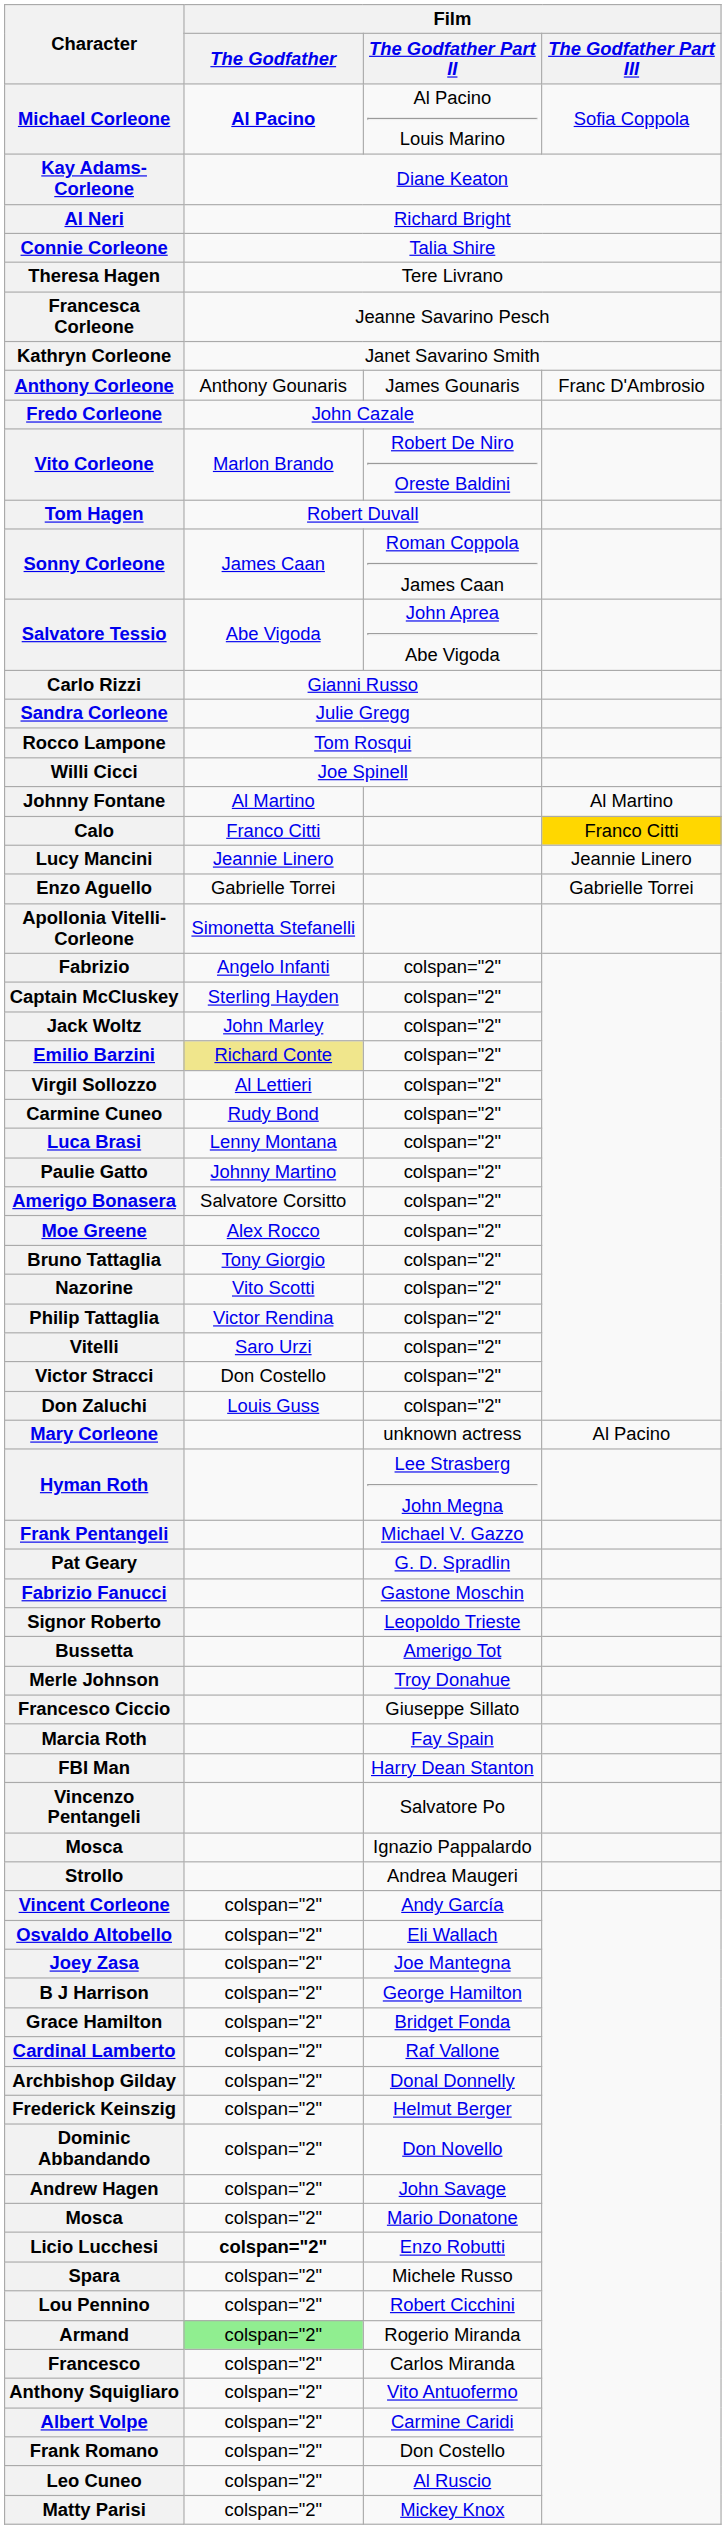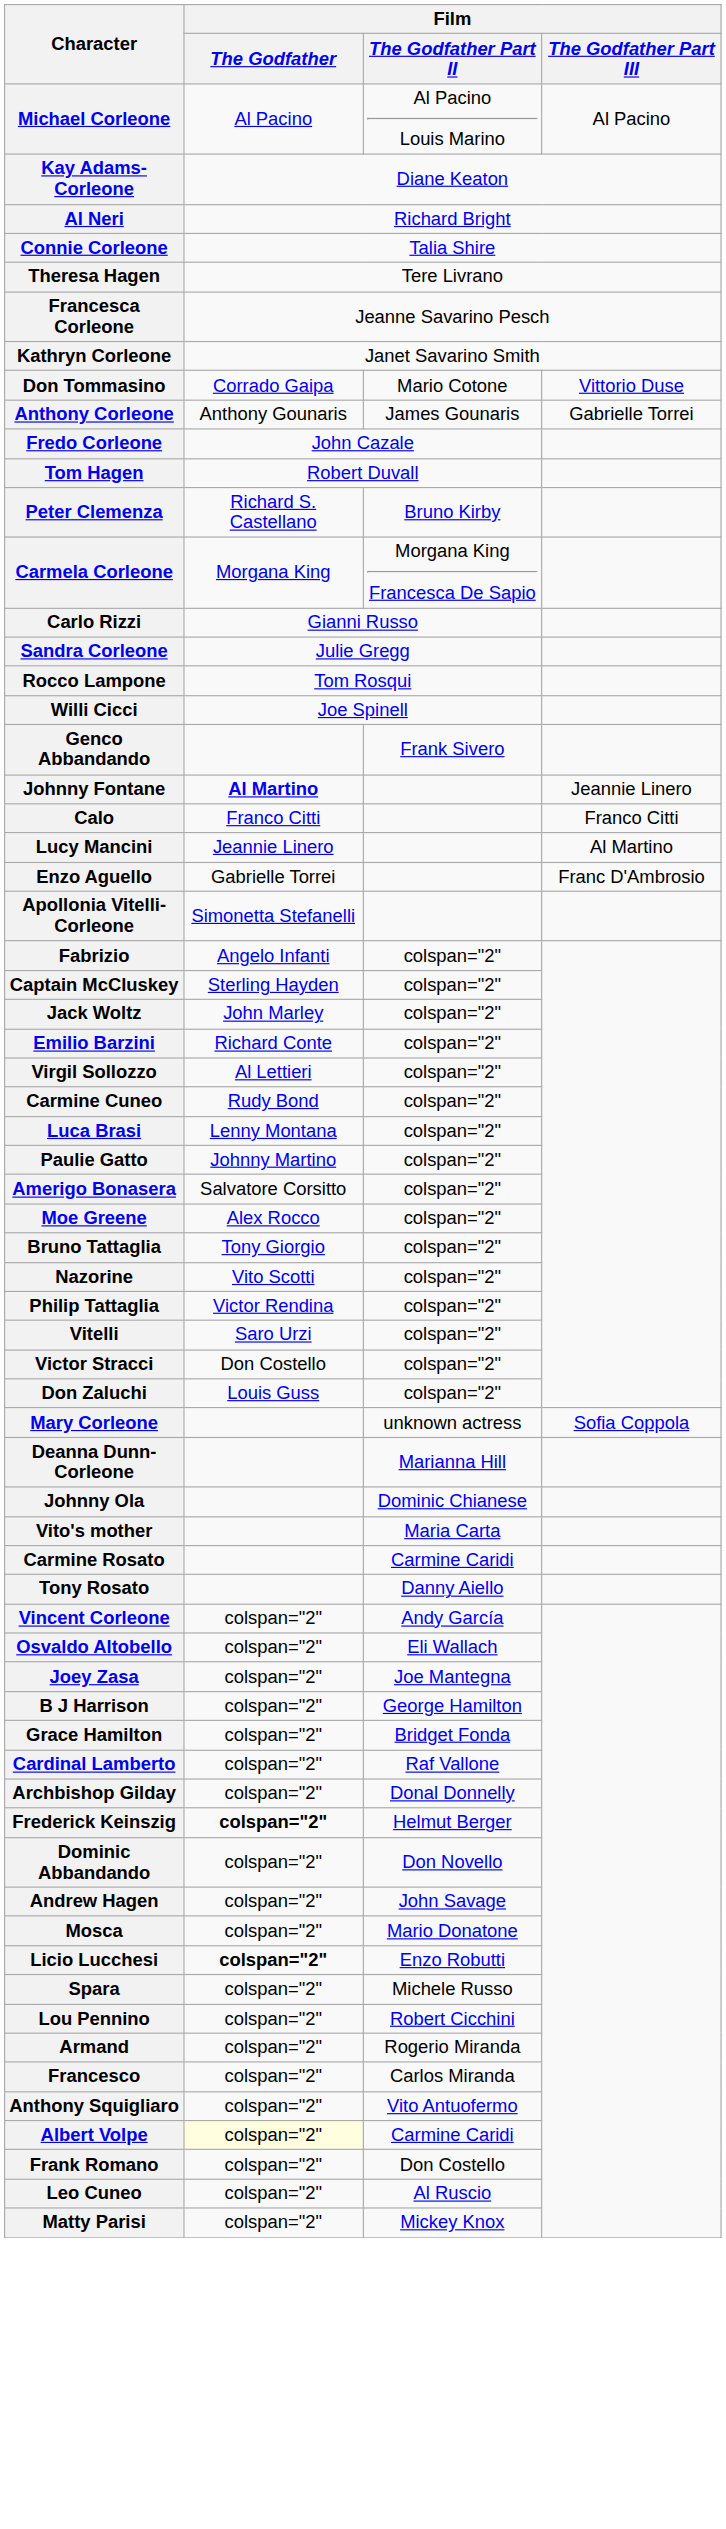(273, 118) bold -> (273, 118) normal
(631, 118) Sofia Coppola -> (631, 118) Al Pacino
+ row: (94, 385)
(631, 385) Franc D'Ambrosio -> (631, 414) Gabrielle Torrei
- row: (94, 464)
- row: (94, 564)
+ row: (94, 512)
- row: (94, 634)
+ row: (94, 572)
+ row: (94, 749)
(273, 801) normal -> (273, 789) bold
(631, 801) Al Martino -> (631, 789) Jeannie Linero
(631, 830) gold background -> (631, 818) no background
(631, 859) Jeannie Linero -> (631, 847) Al Martino
(631, 888) Gabrielle Torrei -> (631, 876) Franc D'Ambrosio
(273, 1055) khaki background -> (273, 1043) no background
(631, 1434) Al Pacino -> (631, 1422) Sofia Coppola
- row: (94, 1484)
- row: (94, 1534)
- row: (94, 1563)
- row: (94, 1592)
+ row: (94, 1462)
- row: (94, 1622)
+ row: (94, 1501)
- row: (94, 1651)
- row: (94, 1680)
+ row: (94, 1530)
- row: (94, 1709)
- row: (94, 1738)
- row: (94, 1767)
+ row: (94, 1559)
+ row: (94, 1589)
- row: (94, 1807)
- row: (94, 1847)
- row: (94, 1876)
(273, 2109) normal -> (273, 1822) bold
(273, 2334) lightgreen background -> (273, 2047) no background
(273, 2422) no background -> (273, 2135) lightyellow background
